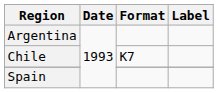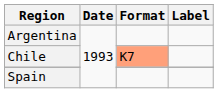(127, 56) no background -> (127, 56) lightsalmon background
